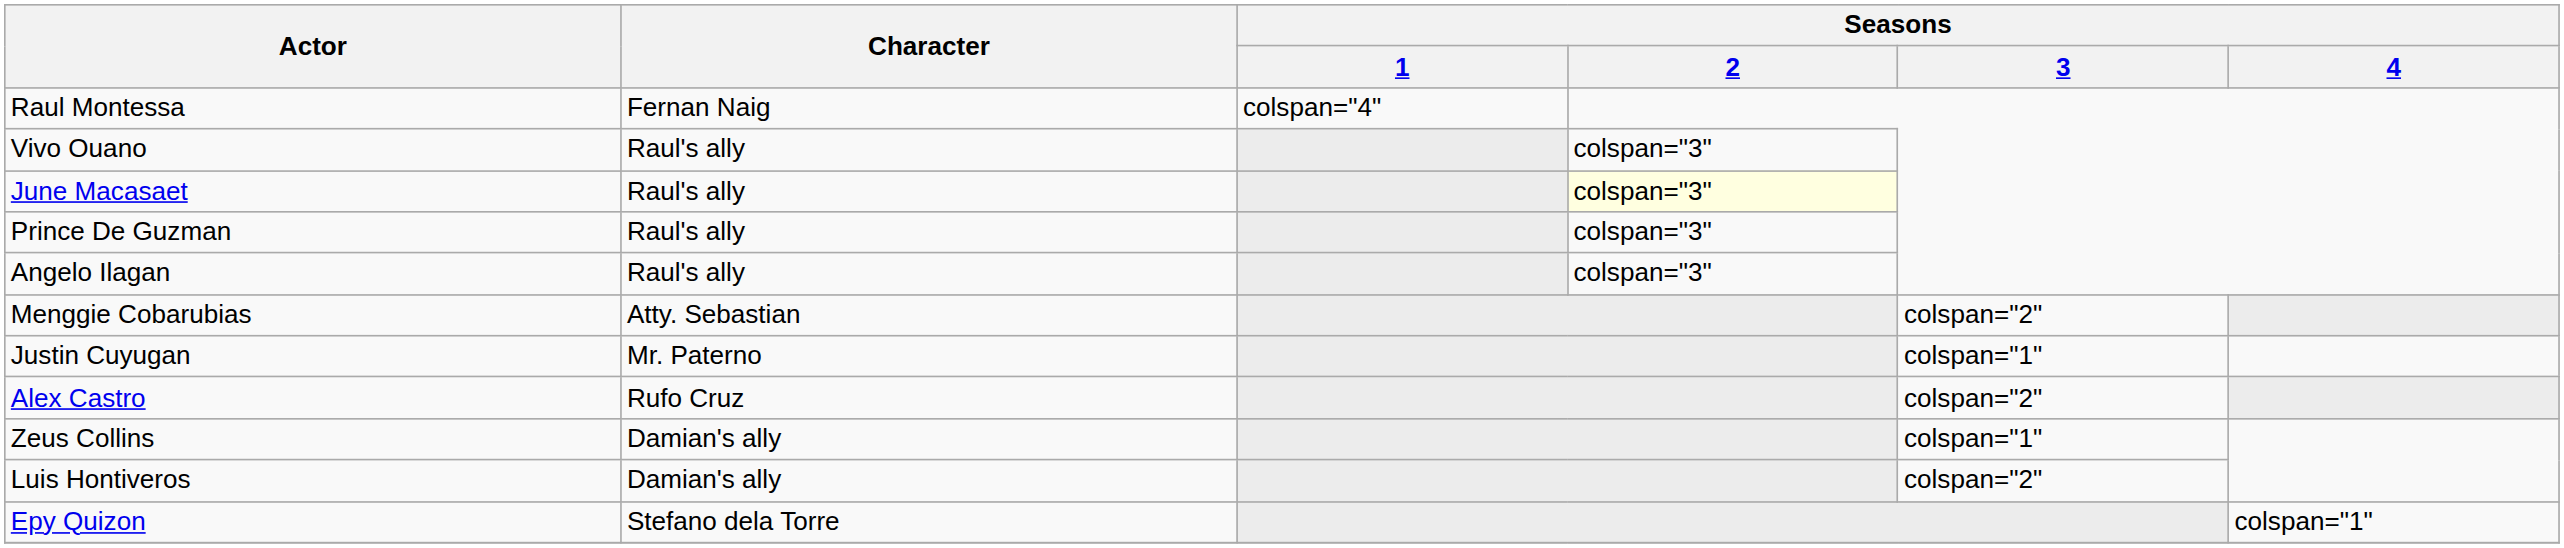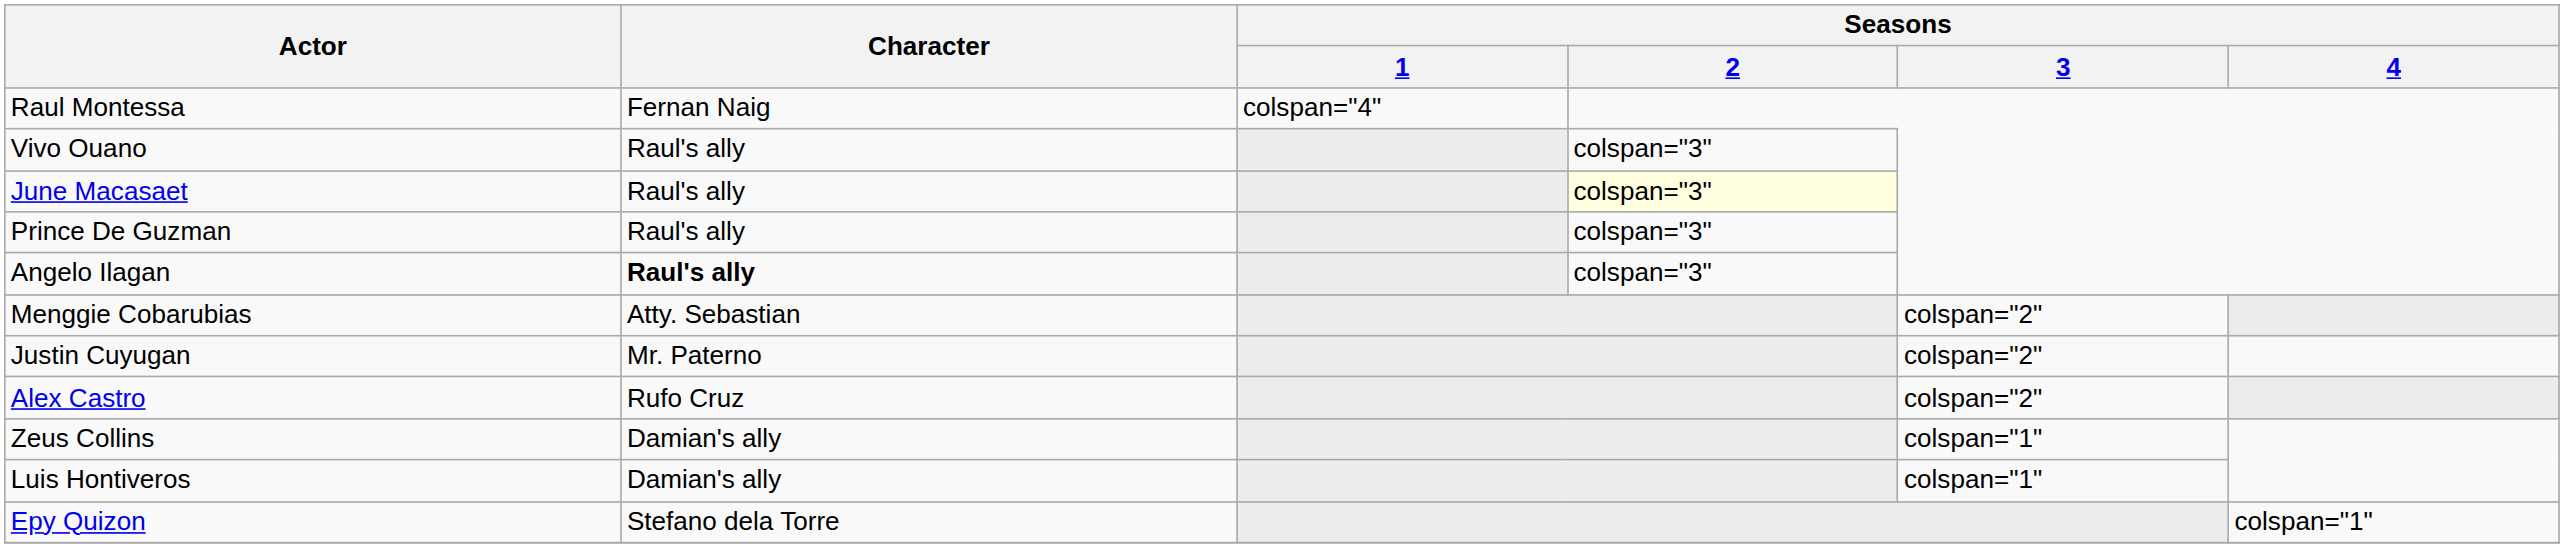(686, 273) normal -> (691, 273) bold
(1973, 356) colspan="1" -> (1973, 356) colspan="2"
(1973, 480) colspan="2" -> (1973, 480) colspan="1"
